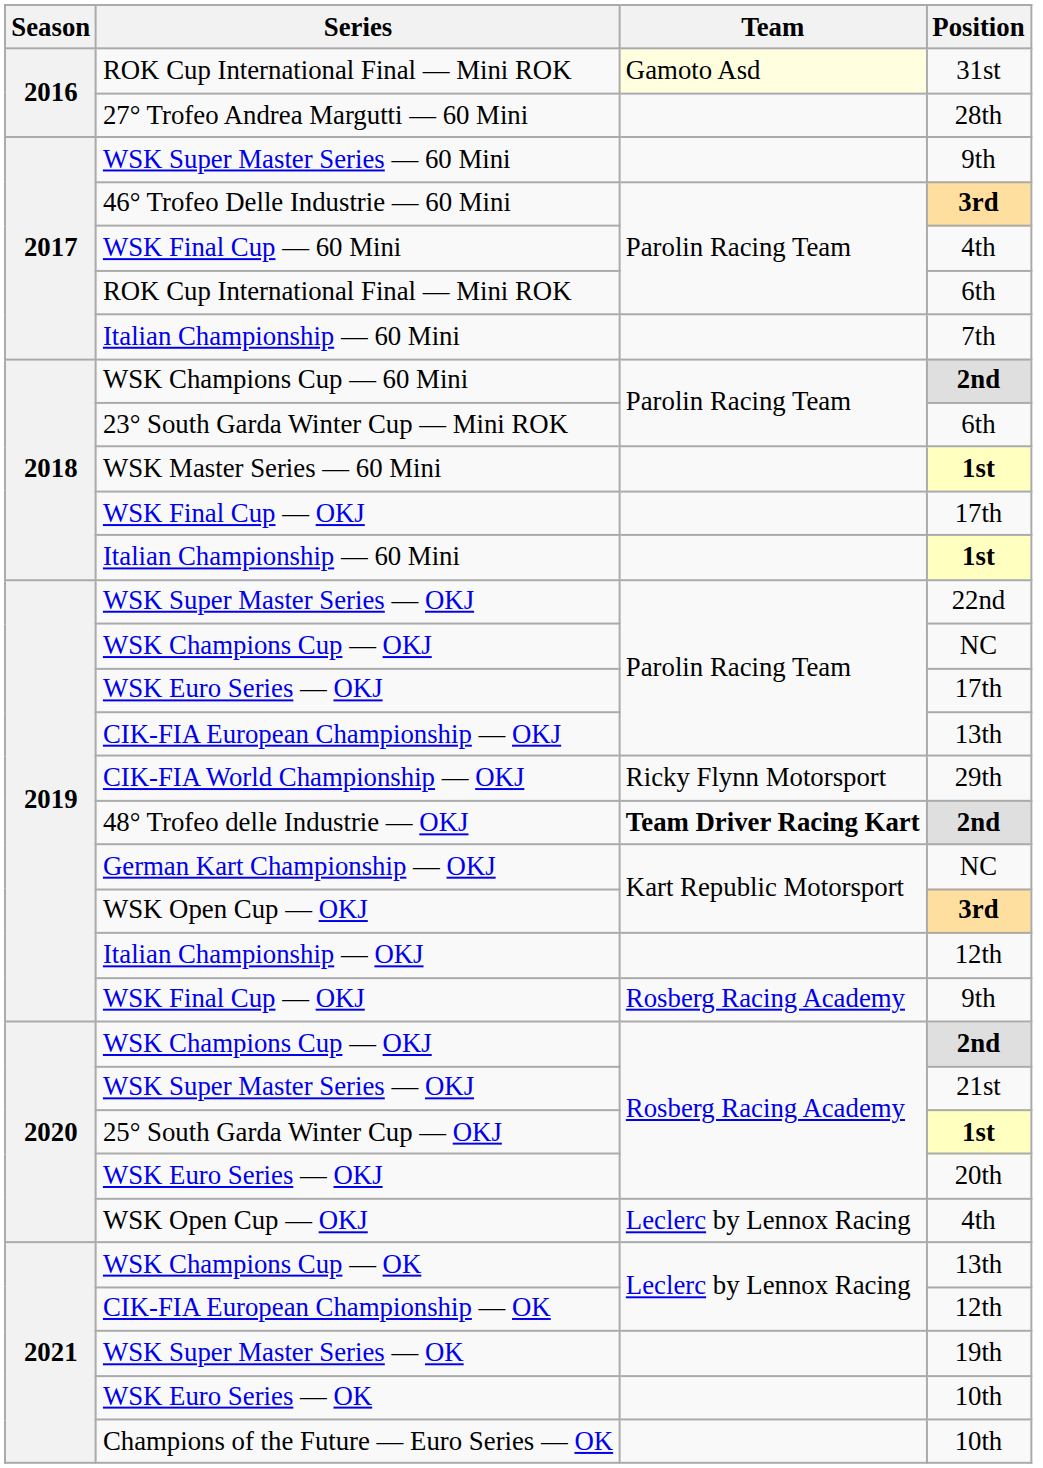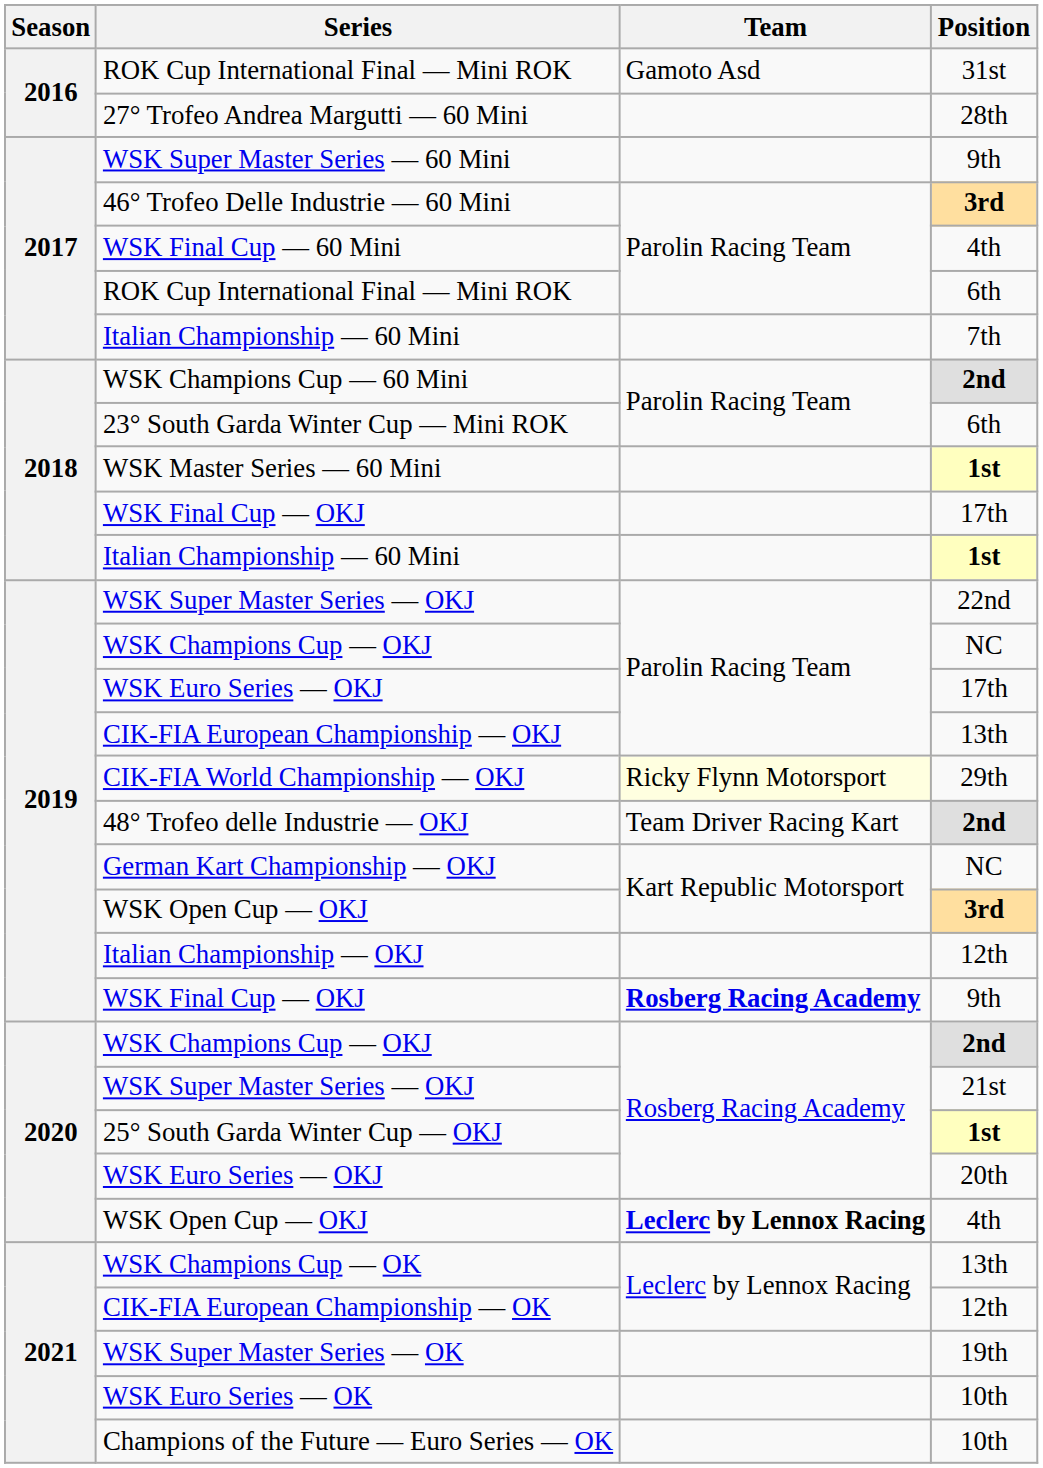(693, 70) lightyellow background -> (693, 70) no background
(756, 777) no background -> (756, 777) lightyellow background
(773, 821) bold -> (762, 821) normal
(765, 998) normal -> (773, 998) bold
(768, 1219) normal -> (776, 1219) bold
